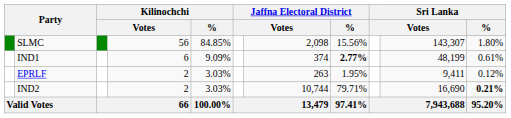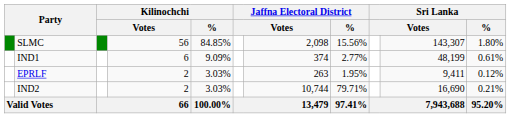(353, 58) bold -> (354, 58) normal
(490, 89) bold -> (491, 89) normal
